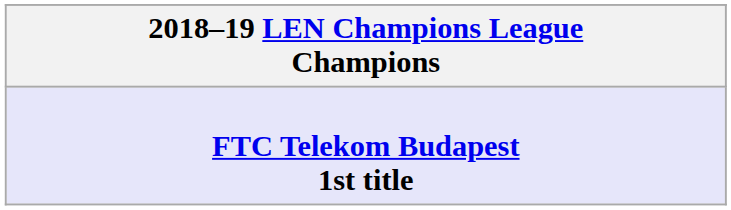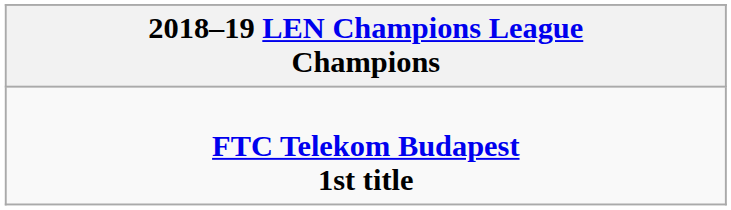(366, 162) lavender background -> (366, 162) no background
